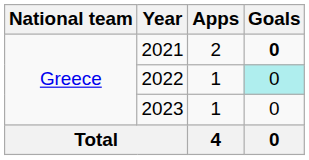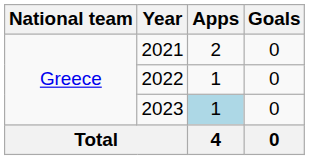(274, 49) bold -> (274, 49) normal
(274, 79) paleturquoise background -> (274, 79) no background
(216, 109) no background -> (216, 109) lightblue background
